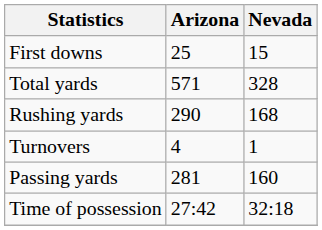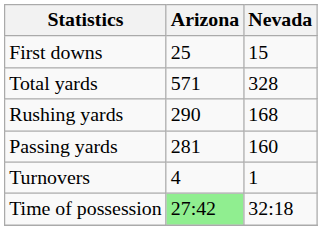rows swapped: (63, 177) <-> (50, 146)
(193, 209) no background -> (193, 209) lightgreen background
